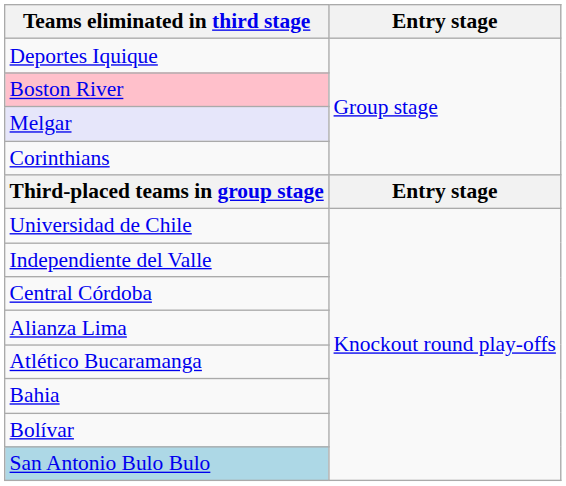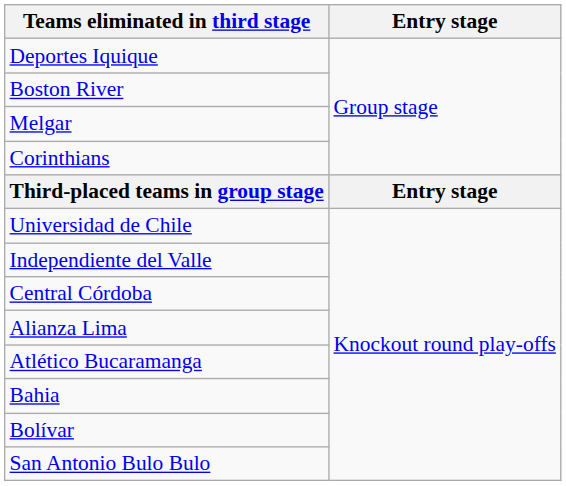(66, 89) pink background -> (66, 89) no background
(41, 123) lavender background -> (41, 123) no background
(110, 463) lightblue background -> (110, 463) no background
